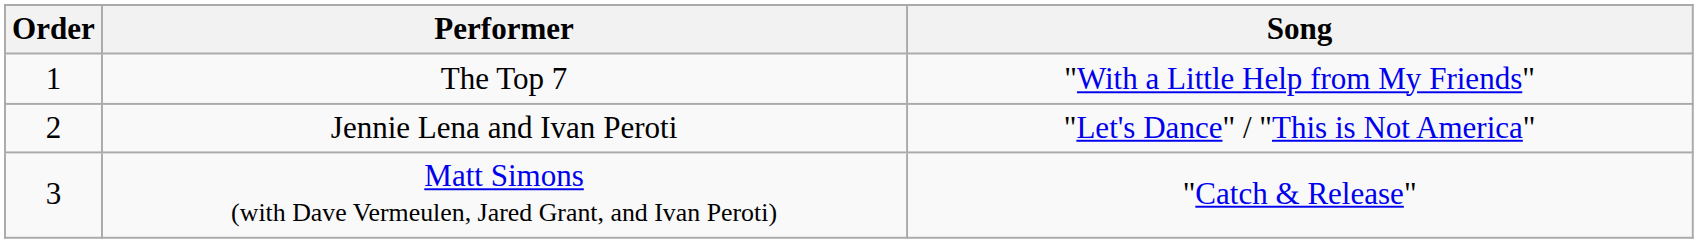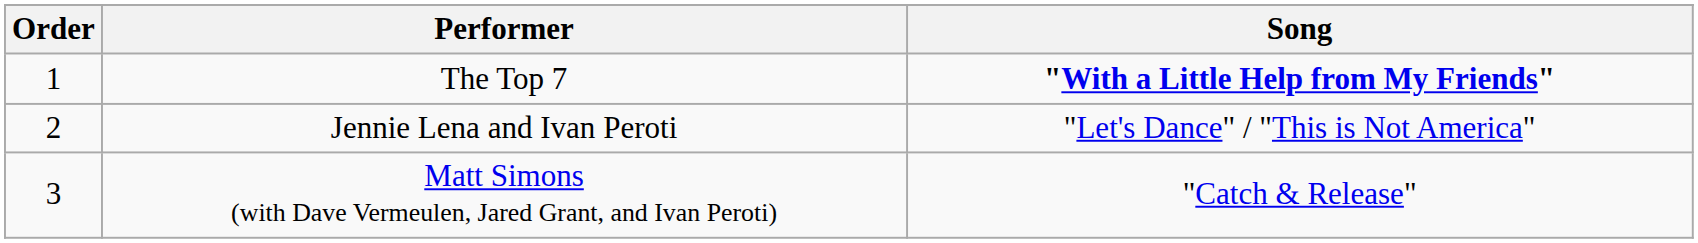(1300, 78) normal -> (1300, 78) bold
